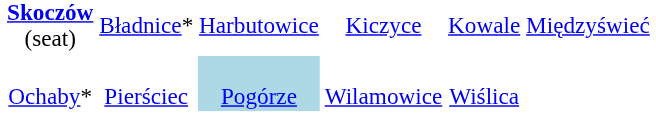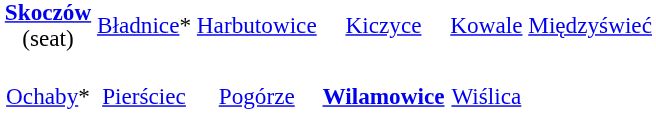(259, 96) lightblue background -> (257, 96) no background
(383, 96) normal -> (383, 96) bold
